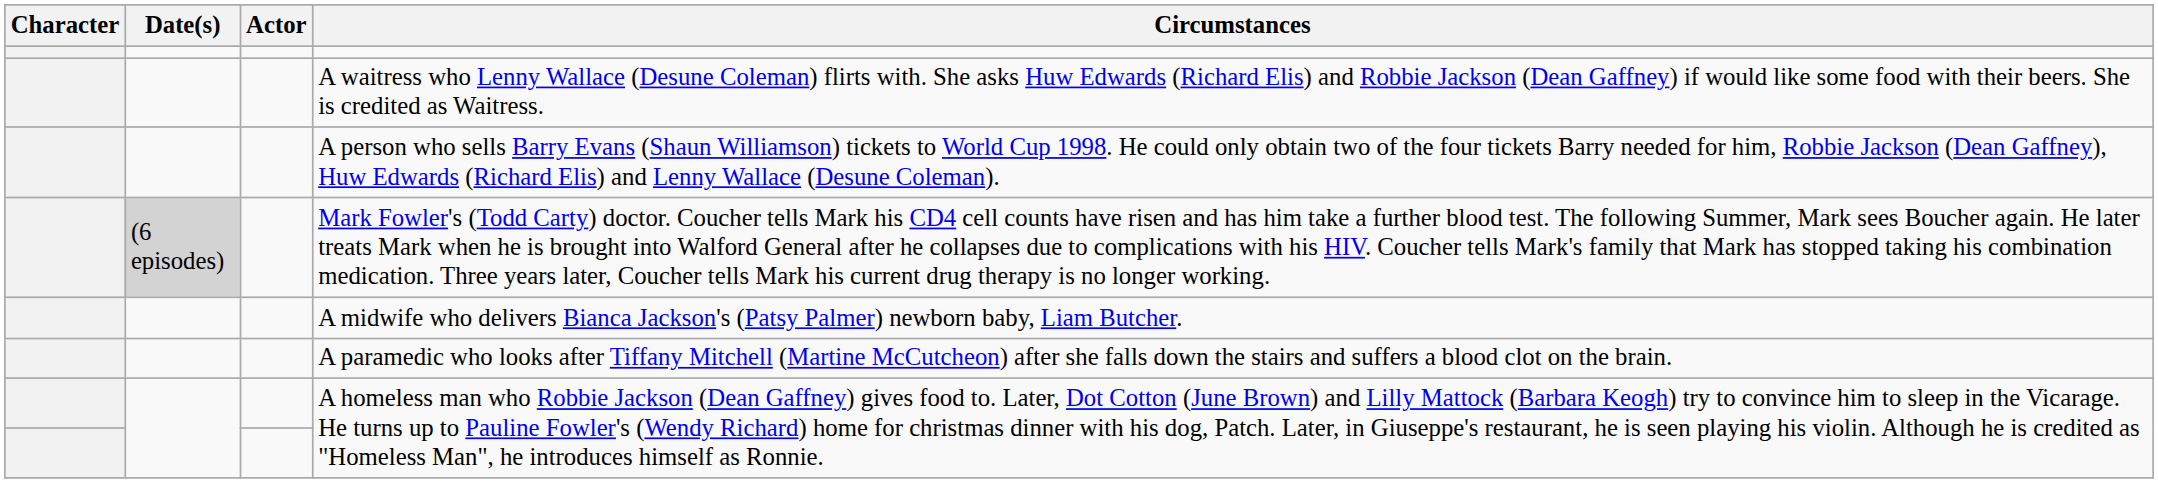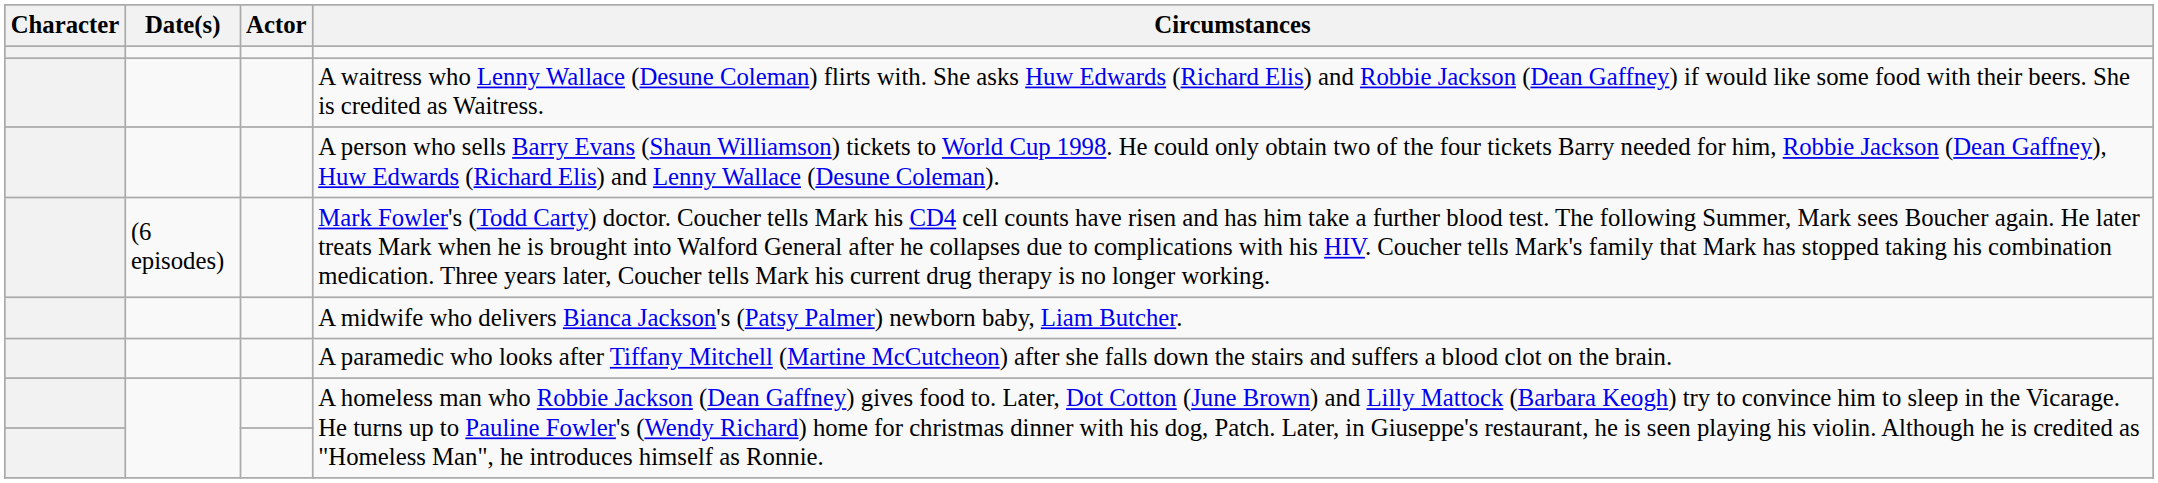(178, 247) lightgrey background -> (178, 247) no background
